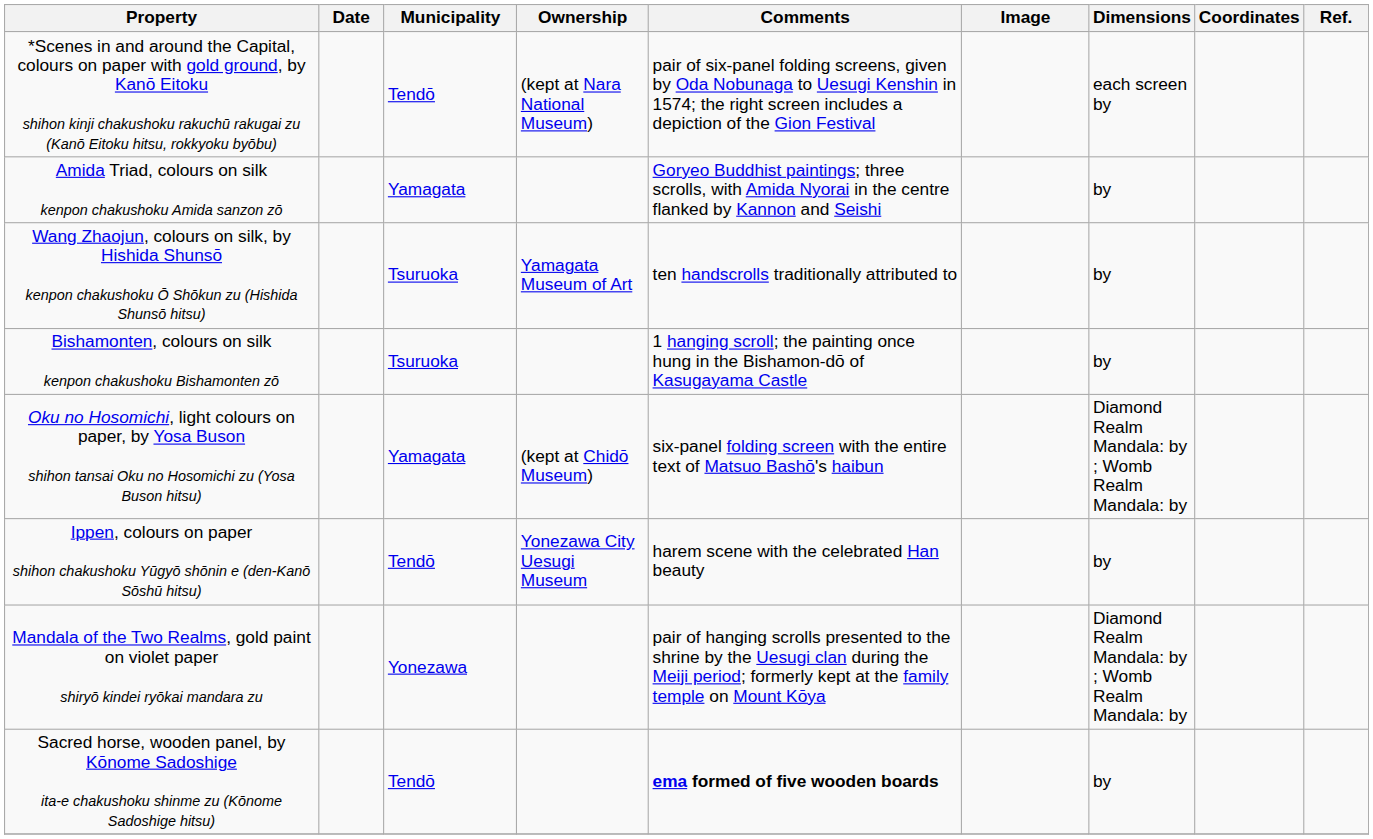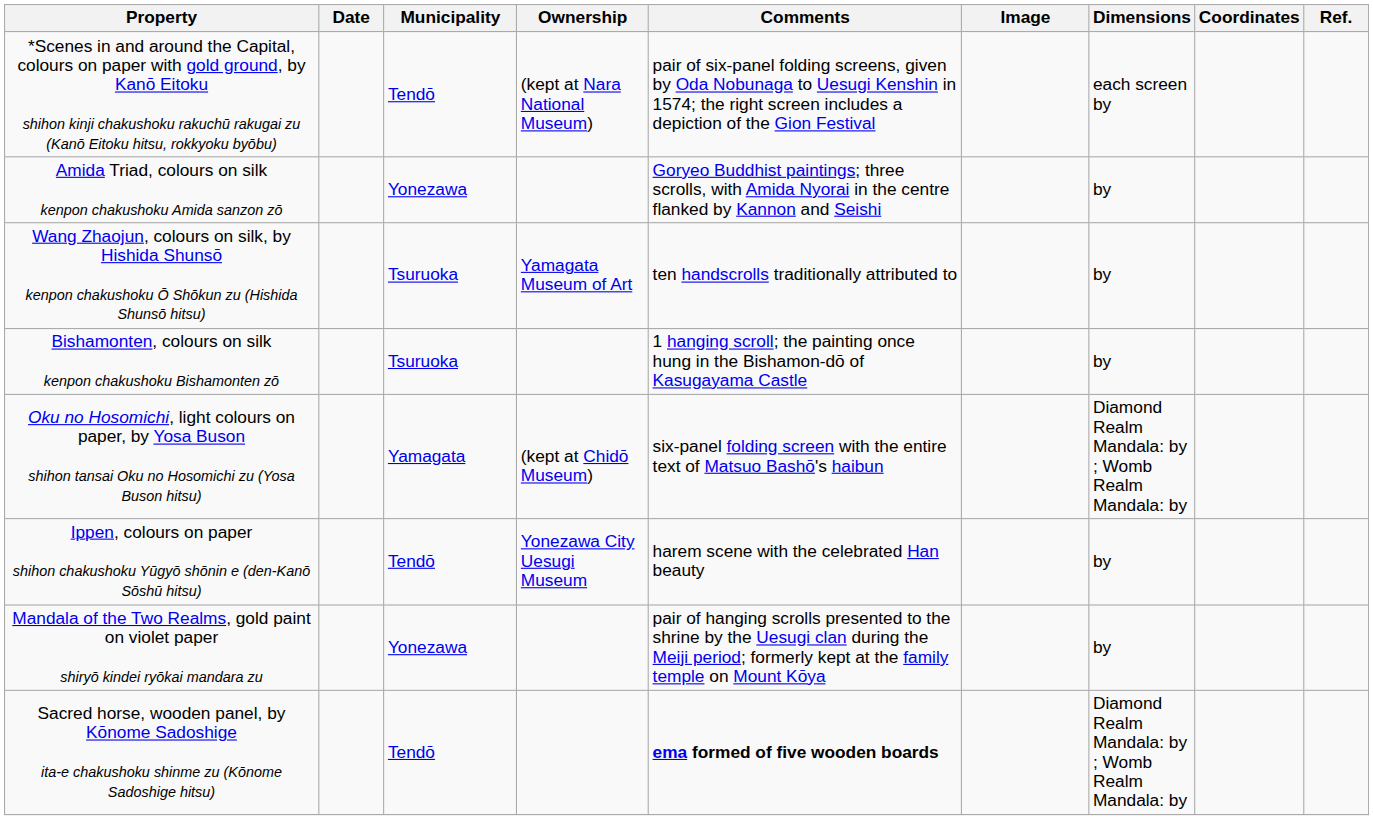(427, 189) Yamagata -> (427, 189) Yonezawa
(1140, 666) Diamond Realm Mandala: by ; Womb Realm Mandala: by -> (1102, 647) by
(1102, 781) by -> (1140, 752) Diamond Realm Mandala: by ; Womb Realm Mandala: by
